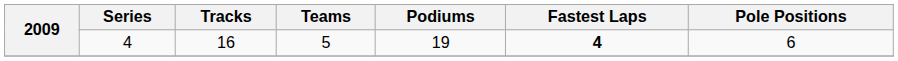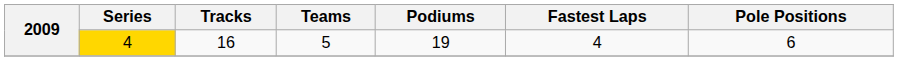(127, 42) no background -> (127, 42) gold background
(597, 42) bold -> (597, 42) normal
